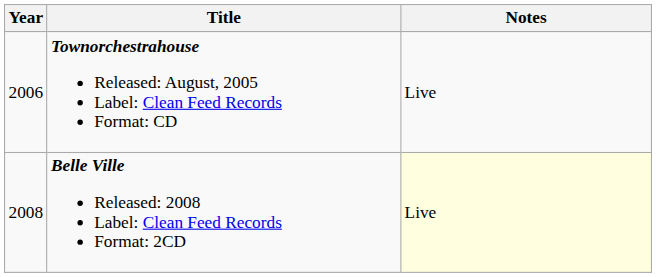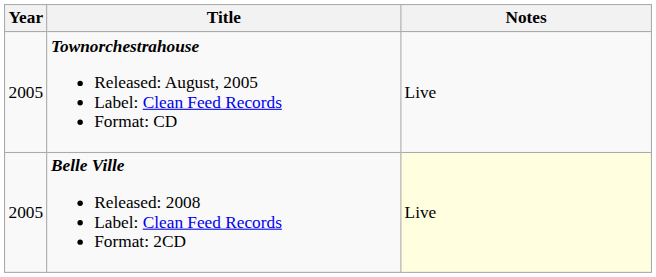(26, 92) 2006 -> (26, 92) 2005
(26, 212) 2008 -> (26, 212) 2005
